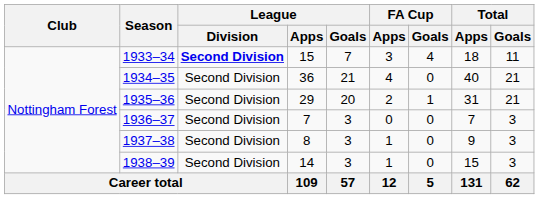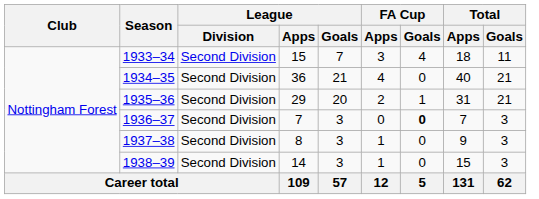(232, 57) bold -> (228, 57) normal
(430, 120) normal -> (422, 120) bold
